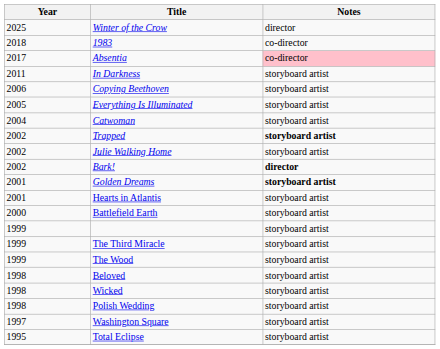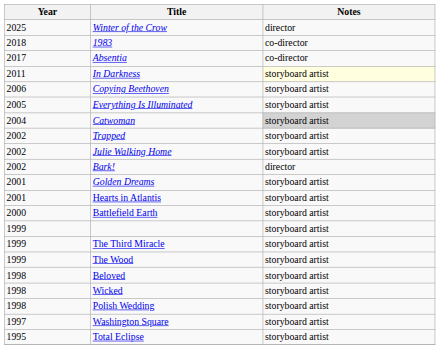(286, 58) pink background -> (286, 58) no background
(297, 74) no background -> (297, 74) lightyellow background
(297, 120) no background -> (297, 120) lightgrey background
(300, 136) bold -> (297, 136) normal
(282, 167) bold -> (280, 167) normal
(300, 182) bold -> (297, 182) normal
